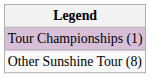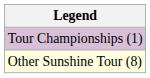(75, 61) no background -> (75, 61) lightyellow background
